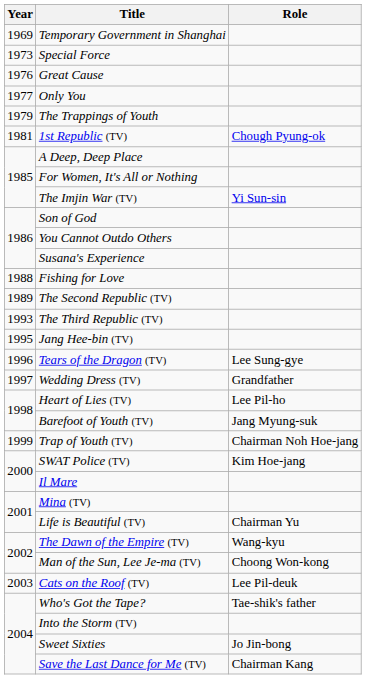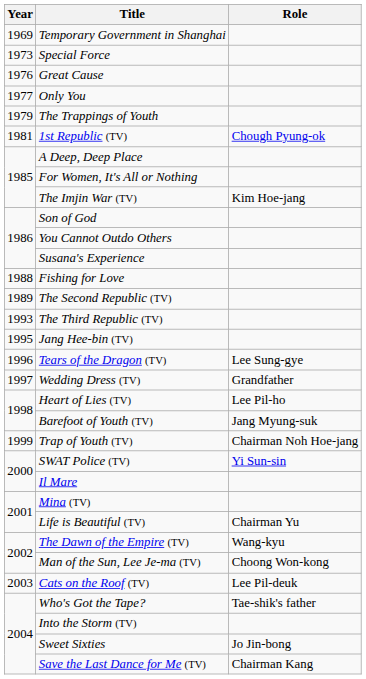(259, 197) Yi Sun-sin -> (268, 197) Kim Hoe-jang
(268, 461) Kim Hoe-jang -> (259, 461) Yi Sun-sin
